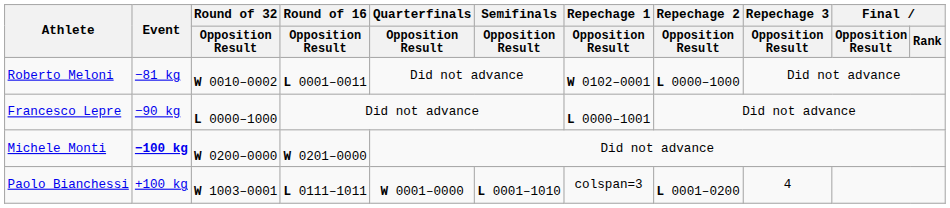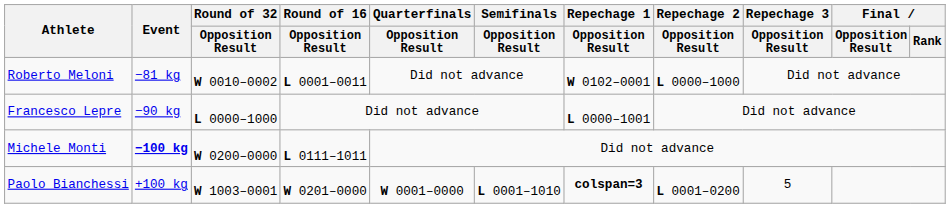(325, 156) W 0201–0000 -> (325, 156) L 0111–1011
(325, 192) L 0111–1011 -> (325, 192) W 0201–0000
(609, 184) normal -> (609, 184) bold
(787, 184) 4 -> (787, 184) 5
